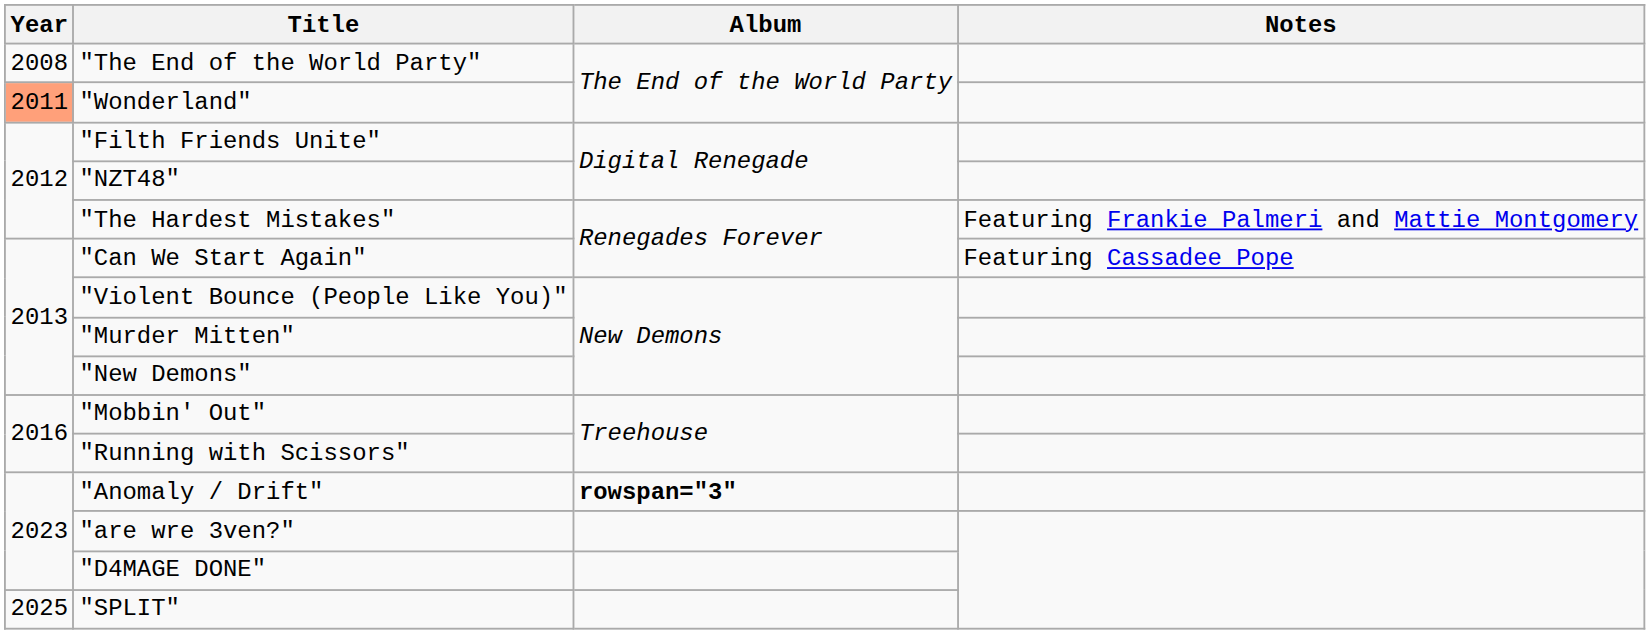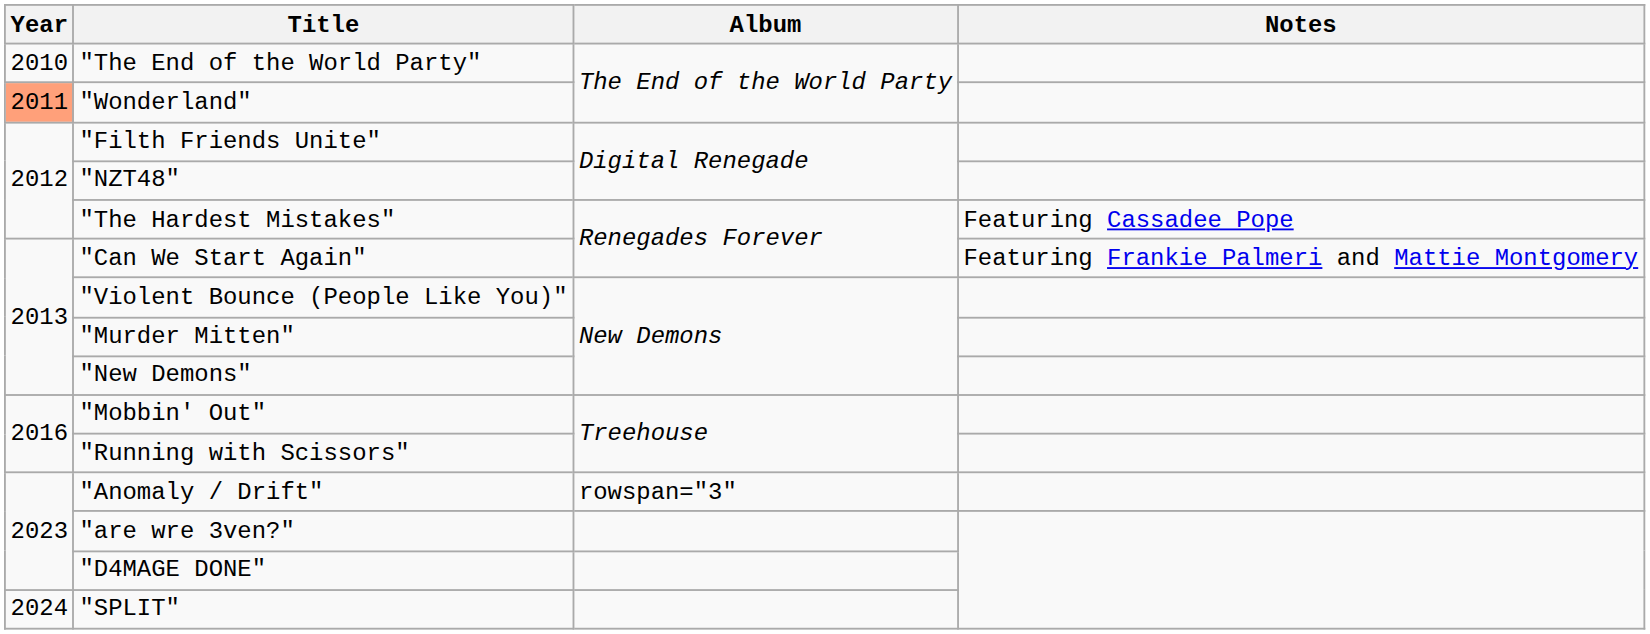(39, 63) 2008 -> (39, 63) 2010
(1301, 219) Featuring Frankie Palmeri and Mattie Montgomery -> (1129, 219) Featuring Cassadee Pope
(1129, 258) Featuring Cassadee Pope -> (1301, 258) Featuring Frankie Palmeri and Mattie Montgomery
(658, 492) bold -> (658, 492) normal
(39, 609) 2025 -> (39, 609) 2024
